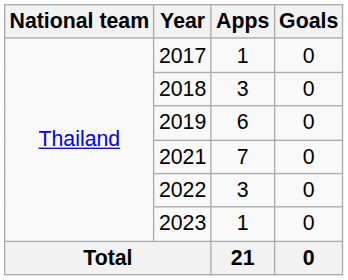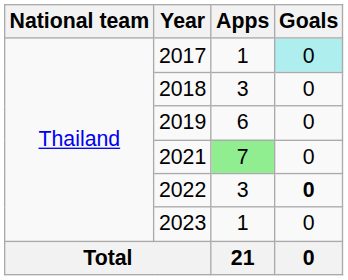(309, 55) no background -> (309, 55) paleturquoise background
(243, 156) no background -> (243, 156) lightgreen background
(309, 190) normal -> (309, 190) bold
